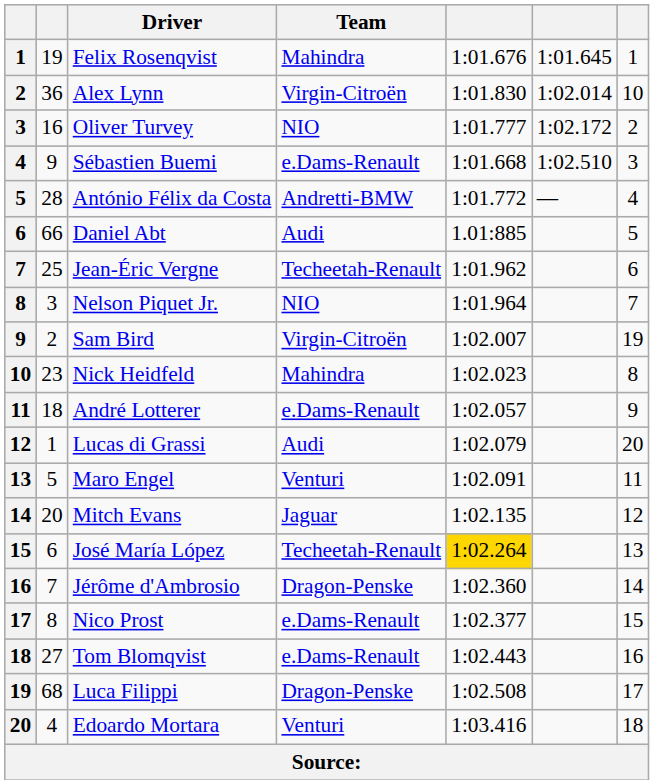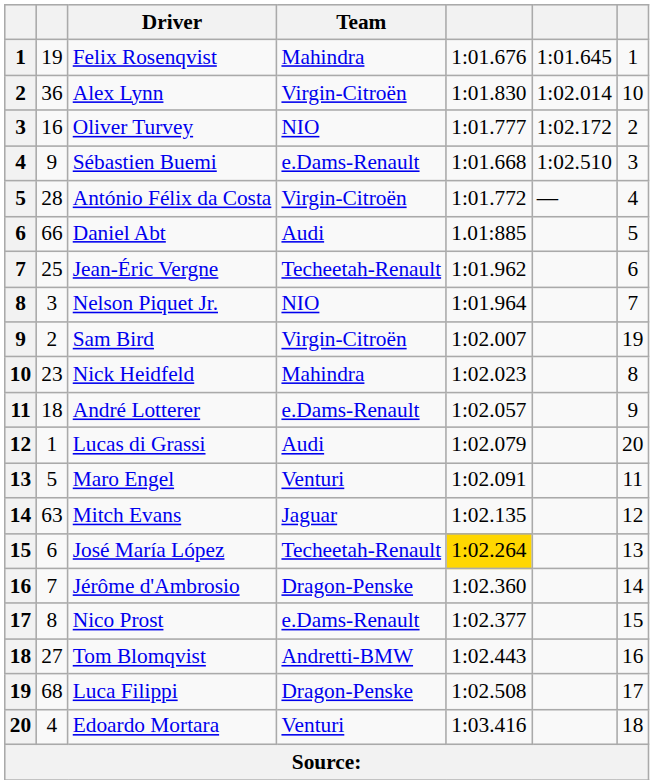(347, 197) Andretti-BMW -> (344, 197) Virgin-Citroën
(52, 514) 20 -> (52, 514) 63
(351, 655) e.Dams-Renault -> (347, 655) Andretti-BMW
